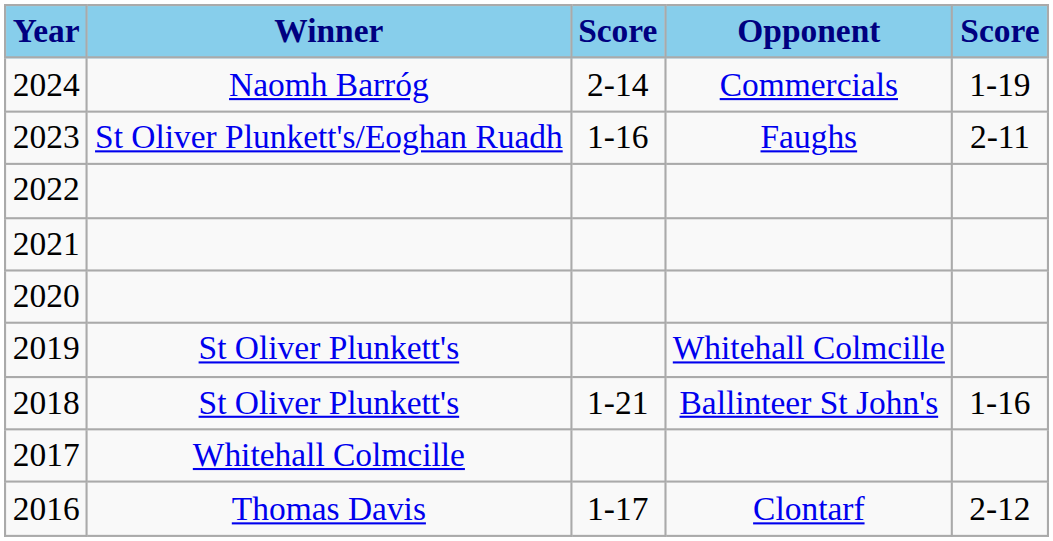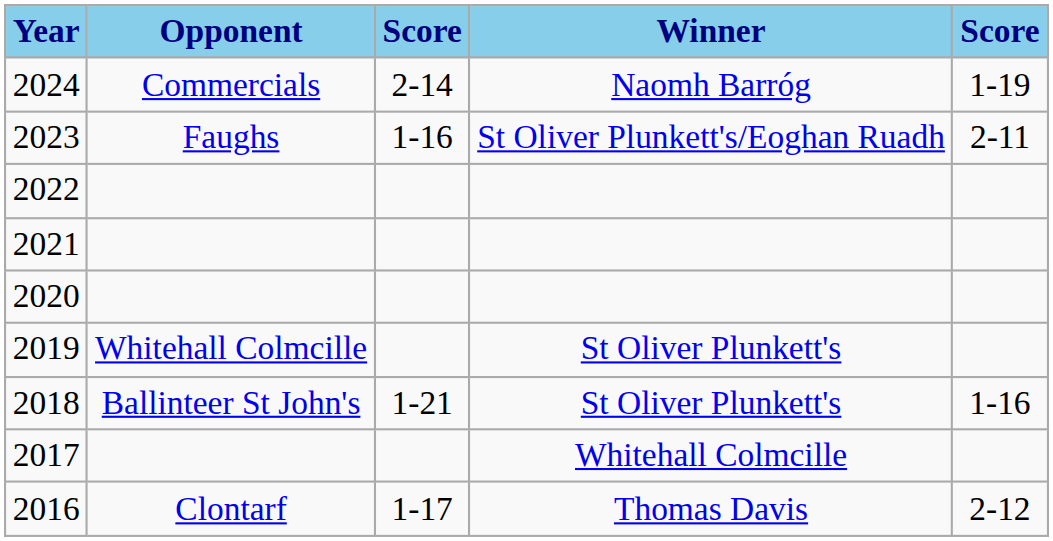columns swapped: (329, 31) <-> (809, 31)
